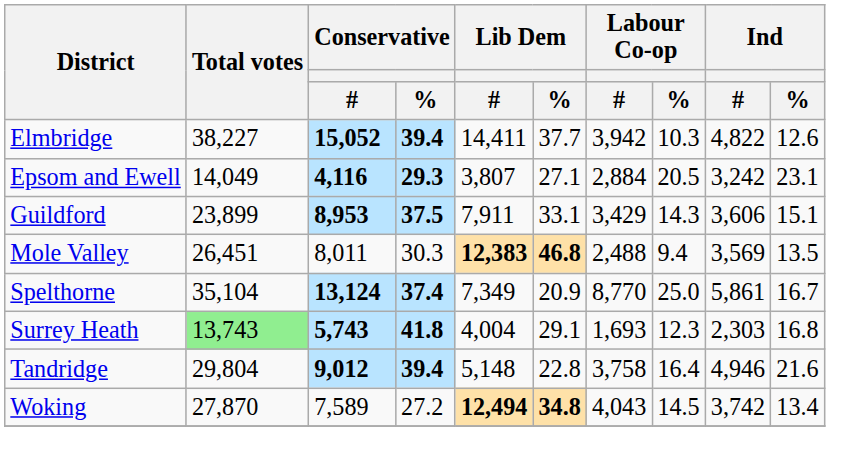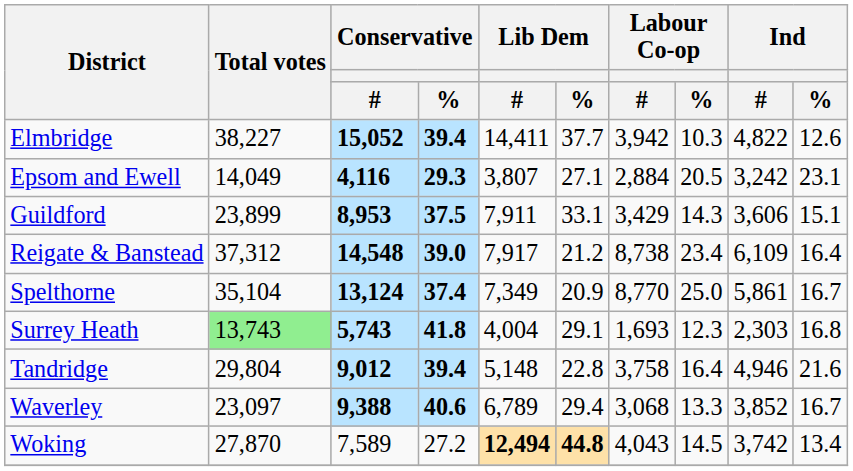- row: (69, 253)
+ row: (107, 253)
+ row: (56, 406)
(560, 406) 34.8 -> (582, 445) 44.8
